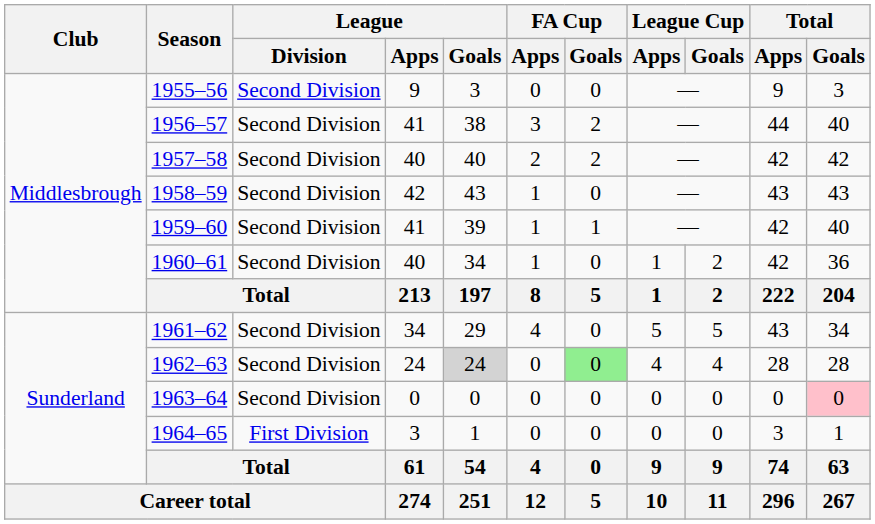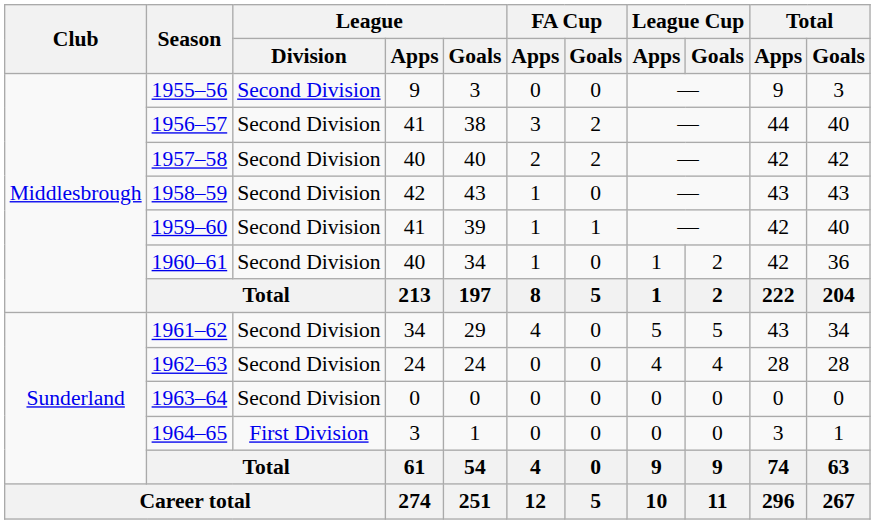(475, 364) lightgrey background -> (475, 364) no background
(596, 364) lightgreen background -> (596, 364) no background
(839, 398) pink background -> (839, 398) no background
